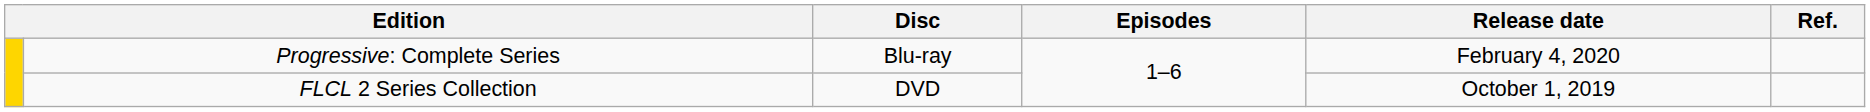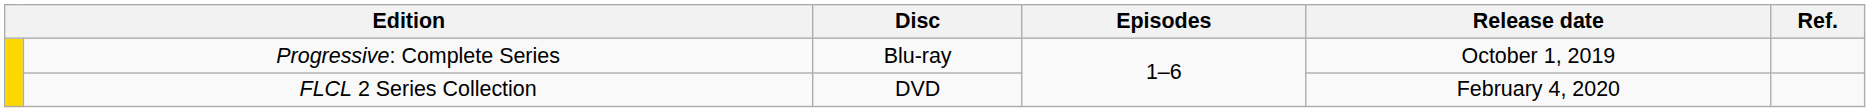(1538, 55) February 4, 2020 -> (1538, 55) October 1, 2019
(1538, 89) October 1, 2019 -> (1538, 89) February 4, 2020
